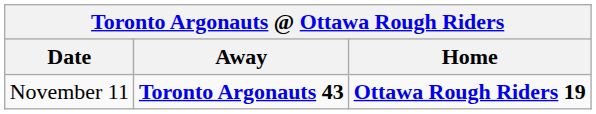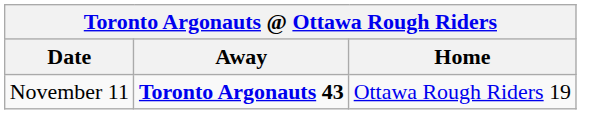(470, 91) bold -> (462, 91) normal
